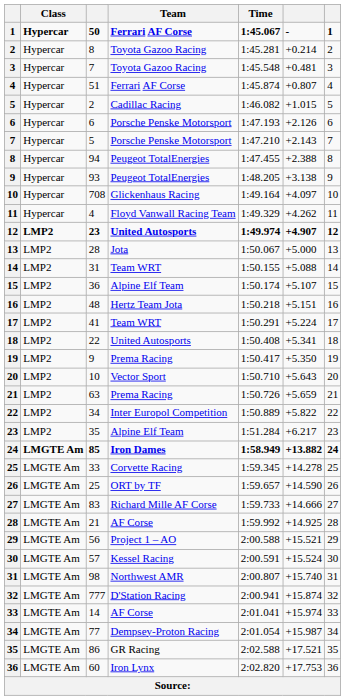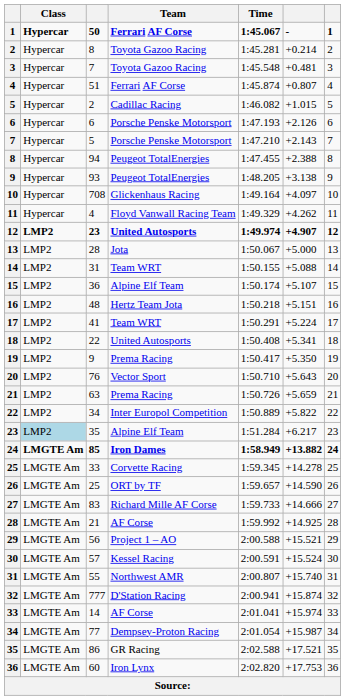(94, 376) 10 -> (94, 376) 76
(37, 431) no background -> (37, 431) lightblue background
(94, 576) 98 -> (94, 576) 55
